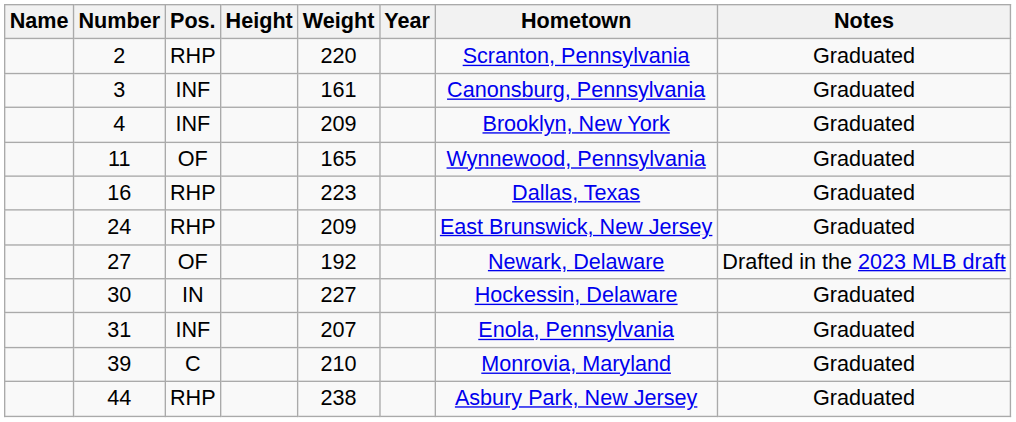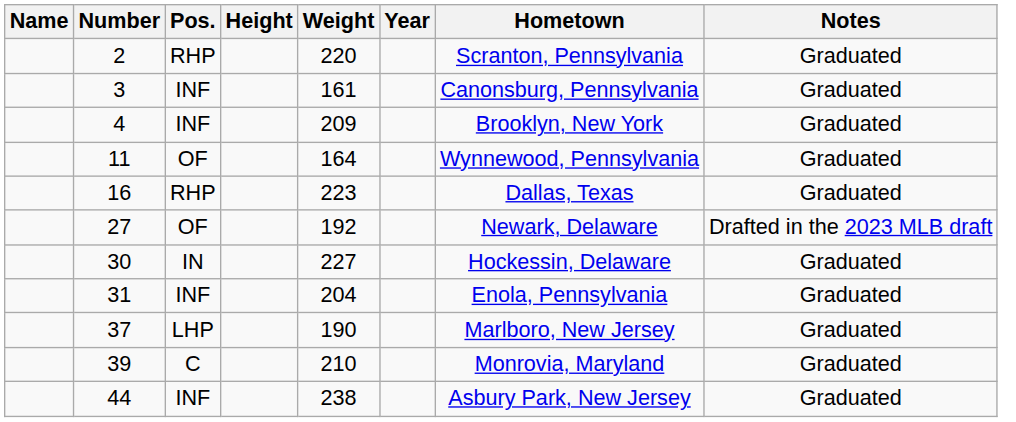(339, 158) 165 -> (339, 158) 164
- row: (119, 227)
(339, 329) 207 -> (339, 295) 204
+ row: (119, 329)
(193, 398) RHP -> (193, 398) INF
